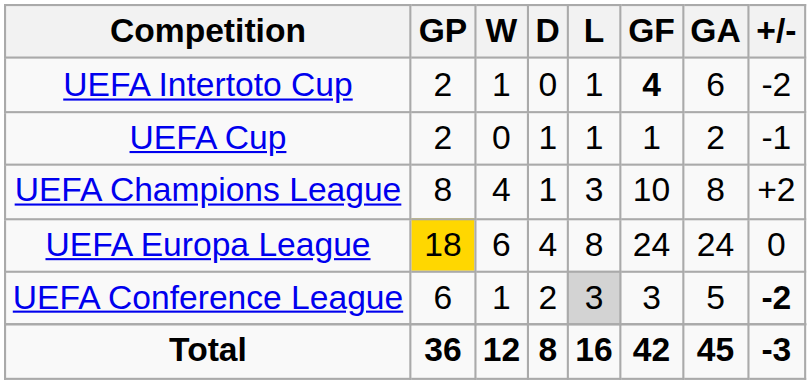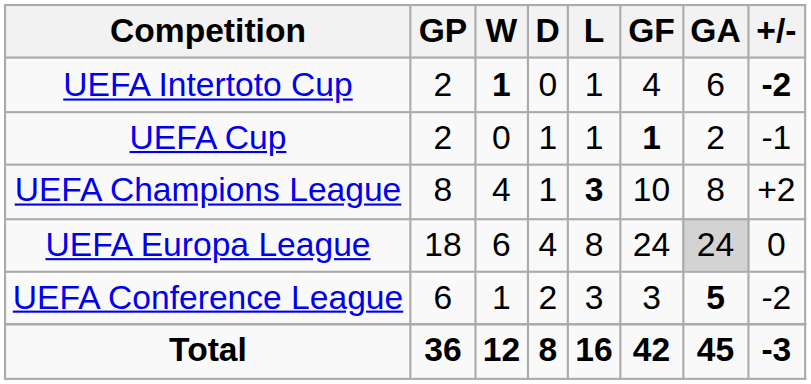(501, 84) normal -> (501, 84) bold
(652, 84) bold -> (652, 84) normal
(776, 84) normal -> (776, 84) bold
(652, 137) normal -> (652, 137) bold
(594, 191) normal -> (594, 191) bold
(443, 244) gold background -> (443, 244) no background
(716, 244) no background -> (716, 244) lightgrey background
(594, 297) lightgrey background -> (594, 297) no background
(716, 297) normal -> (716, 297) bold
(776, 297) bold -> (776, 297) normal
